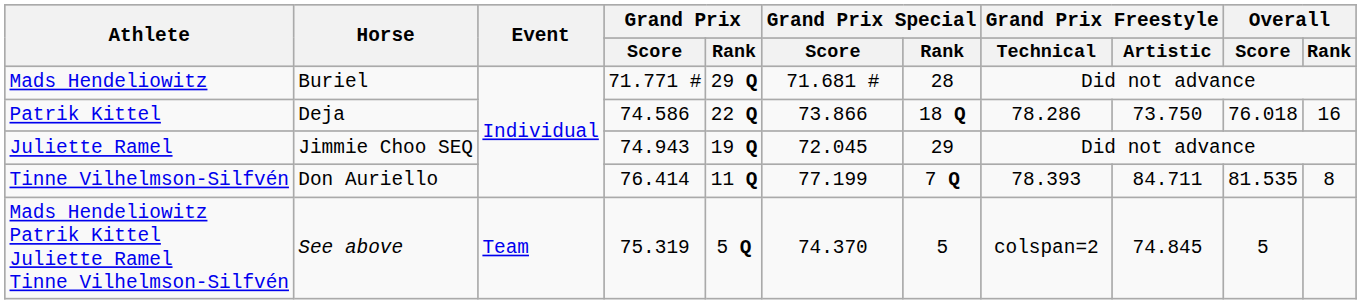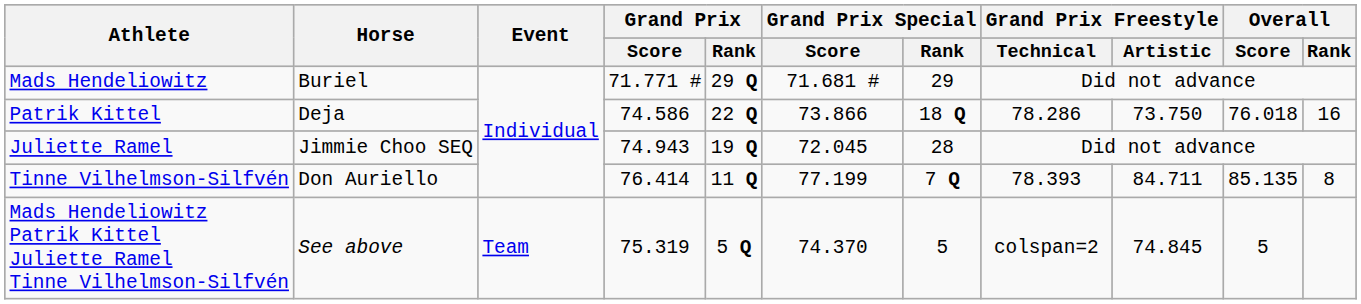(942, 82) 28 -> (942, 82) 29
(942, 148) 29 -> (942, 148) 28
(1263, 180) 81.535 -> (1263, 180) 85.135
